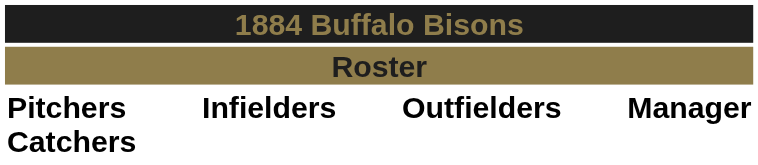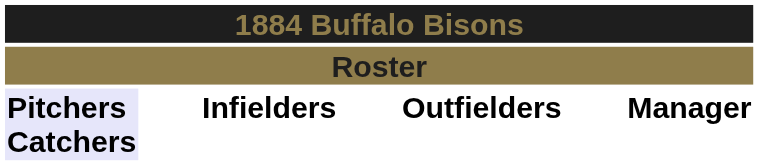(72, 124) no background -> (72, 124) lavender background
